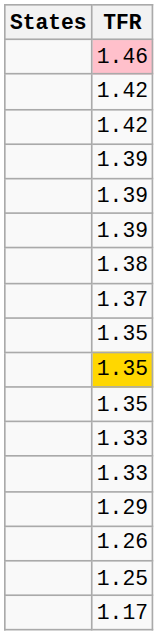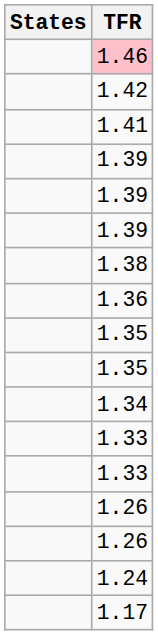(122, 126) 1.42 -> (122, 126) 1.41
(122, 300) 1.37 -> (122, 300) 1.36
(122, 370) gold background -> (122, 370) no background
(122, 404) 1.35 -> (122, 404) 1.34
(122, 509) 1.29 -> (122, 509) 1.26
(122, 578) 1.25 -> (122, 578) 1.24
